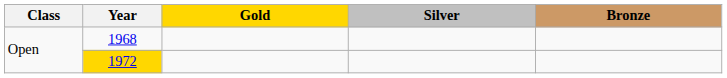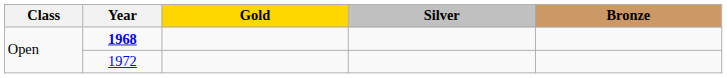(122, 38) normal -> (122, 38) bold
(122, 61) gold background -> (122, 61) no background
